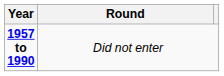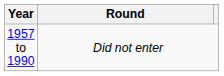(21, 47) bold -> (21, 47) normal
